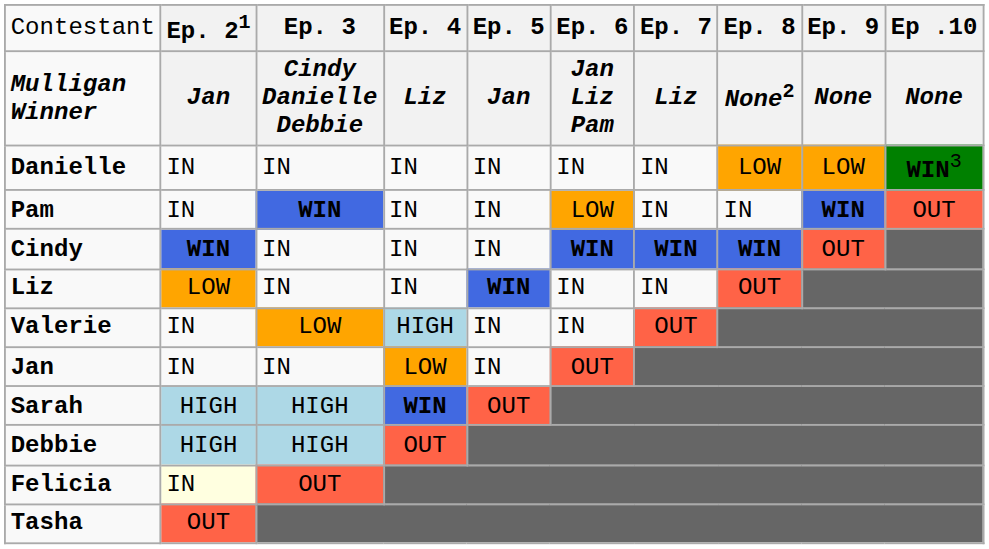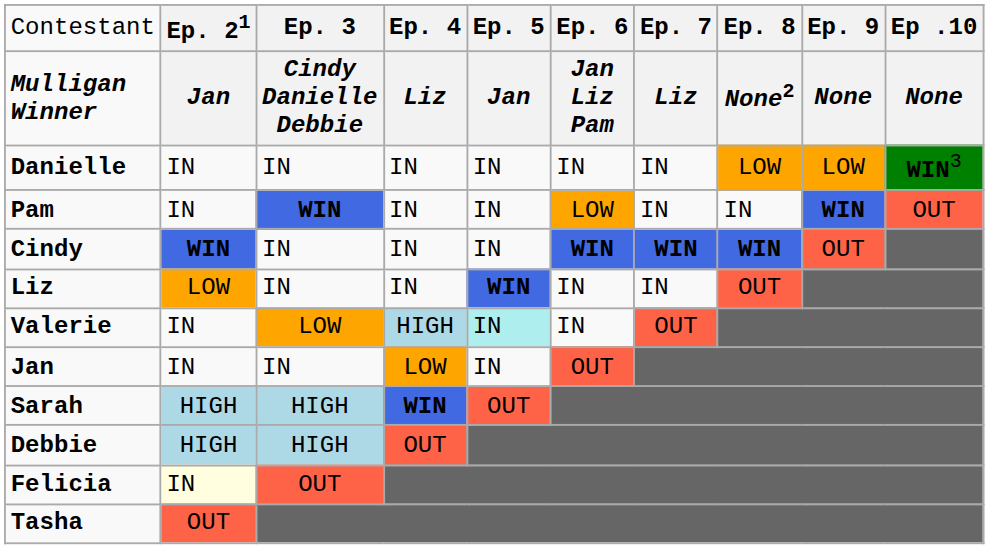(487, 328) no background -> (487, 328) paleturquoise background
